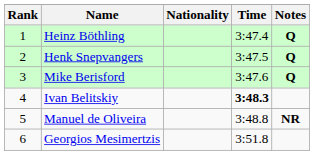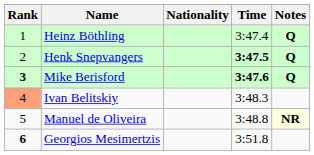(252, 56) normal -> (252, 56) bold
(23, 77) normal -> (23, 77) bold
(252, 77) normal -> (252, 77) bold
(23, 98) no background -> (23, 98) lightsalmon background
(252, 98) bold -> (252, 98) normal
(291, 118) no background -> (291, 118) lightyellow background
(23, 139) normal -> (23, 139) bold
